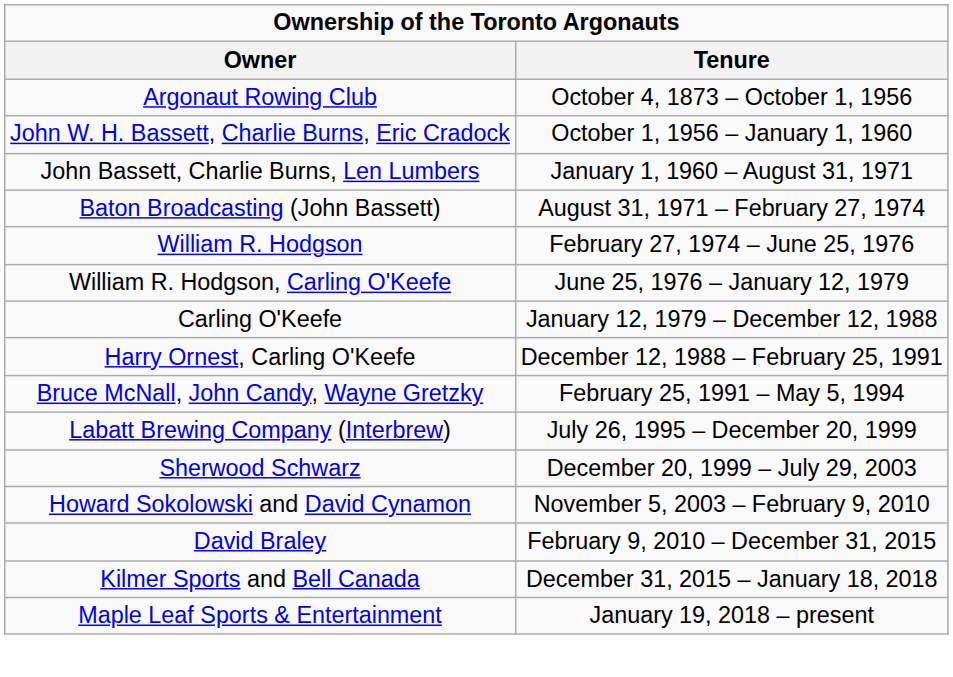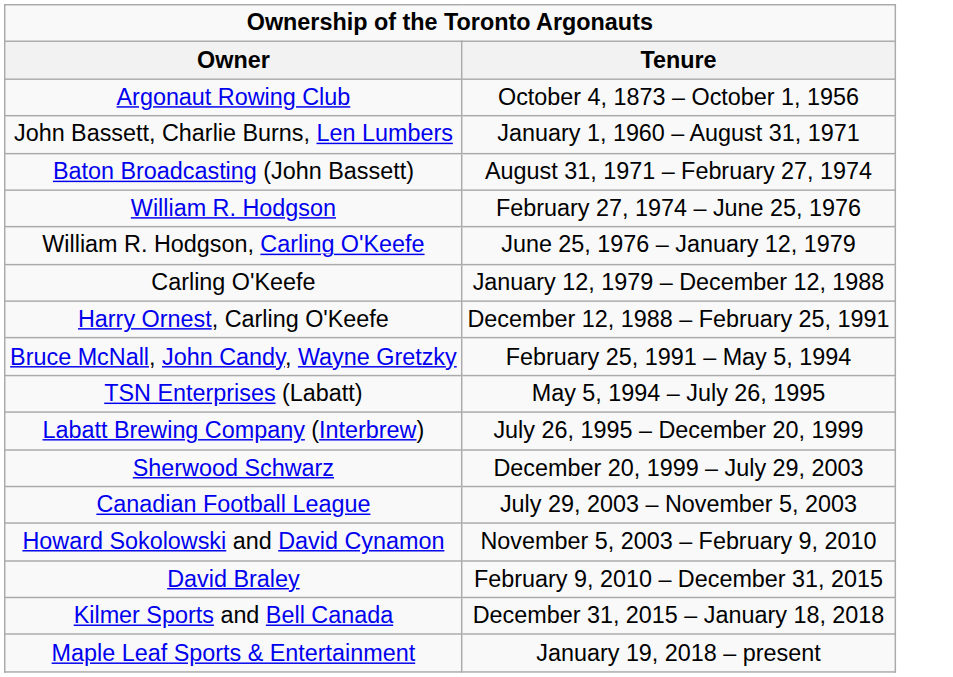- row: (260, 134)
+ row: (233, 393)
+ row: (233, 504)
